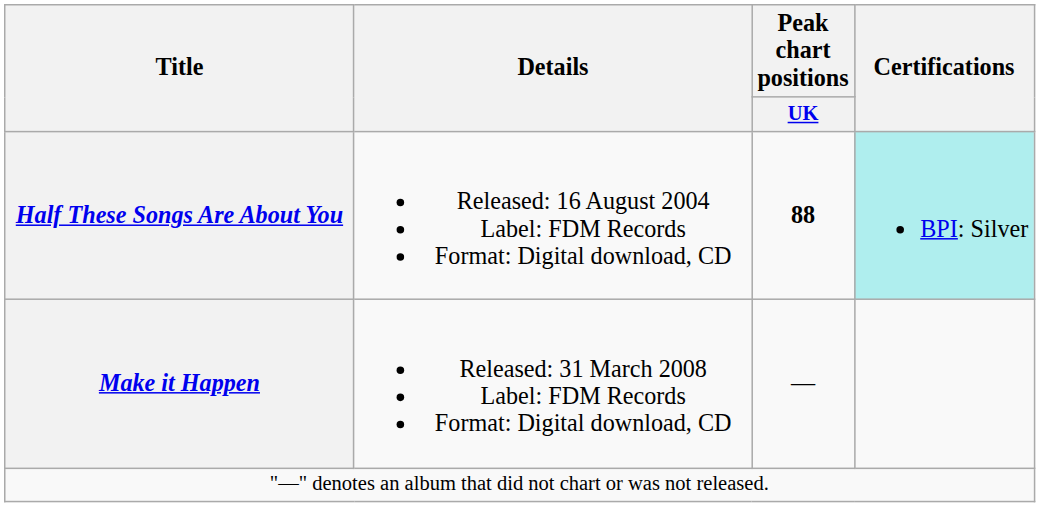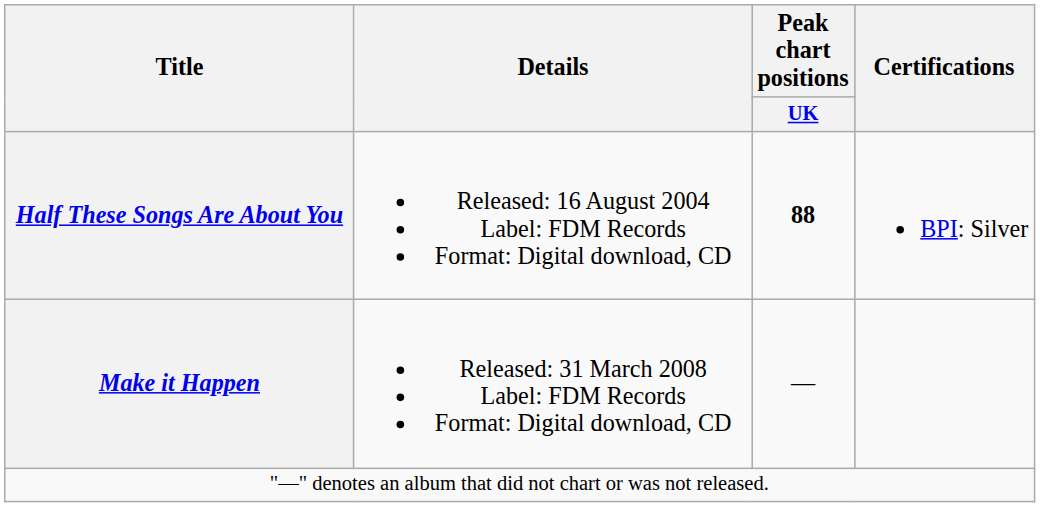(944, 229) paleturquoise background -> (944, 229) no background
